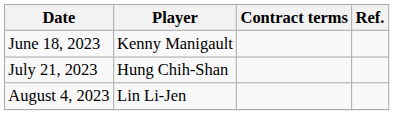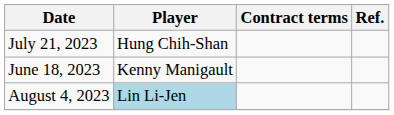rows swapped: (54, 43) <-> (53, 69)
(152, 95) no background -> (152, 95) lightblue background
